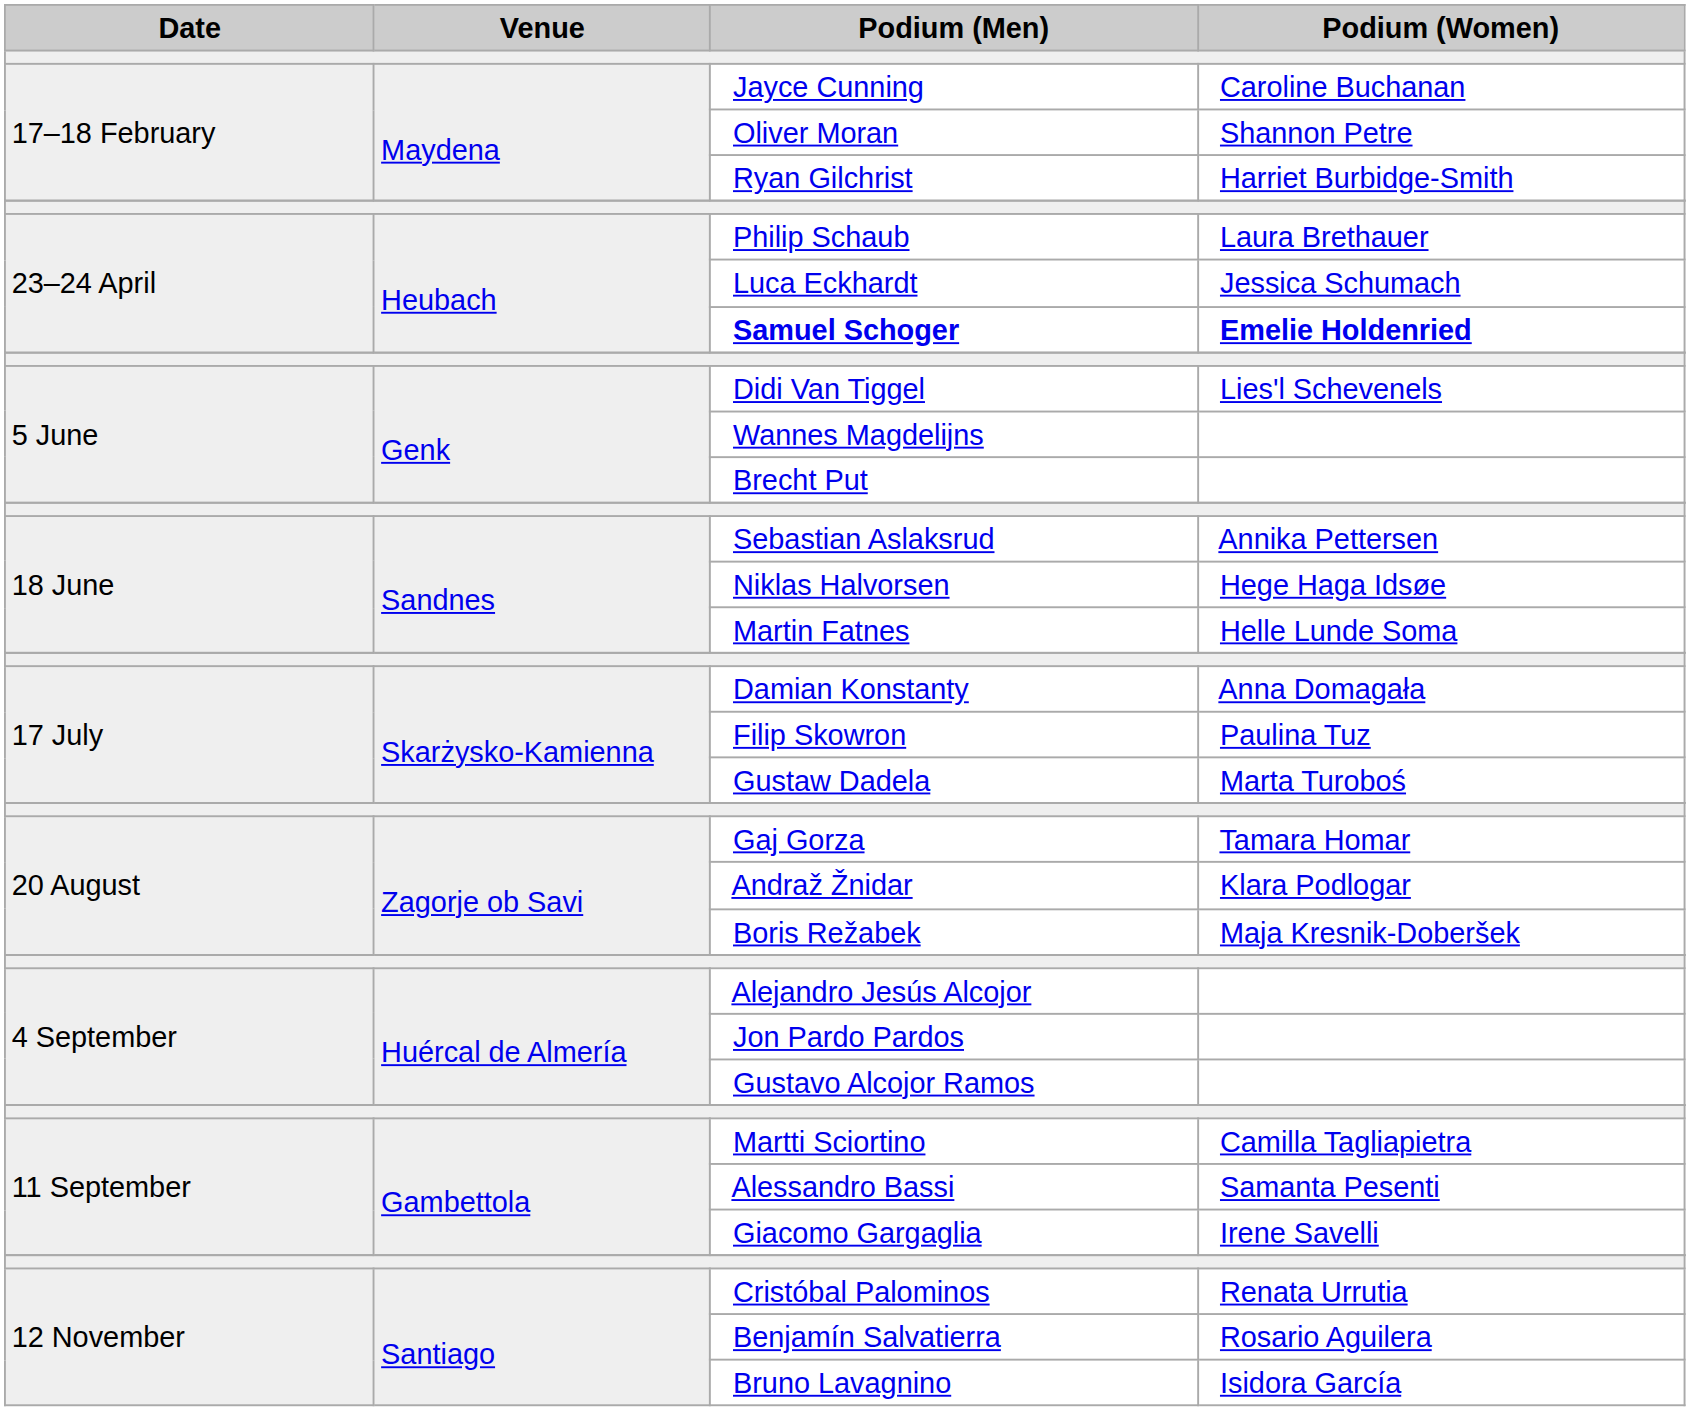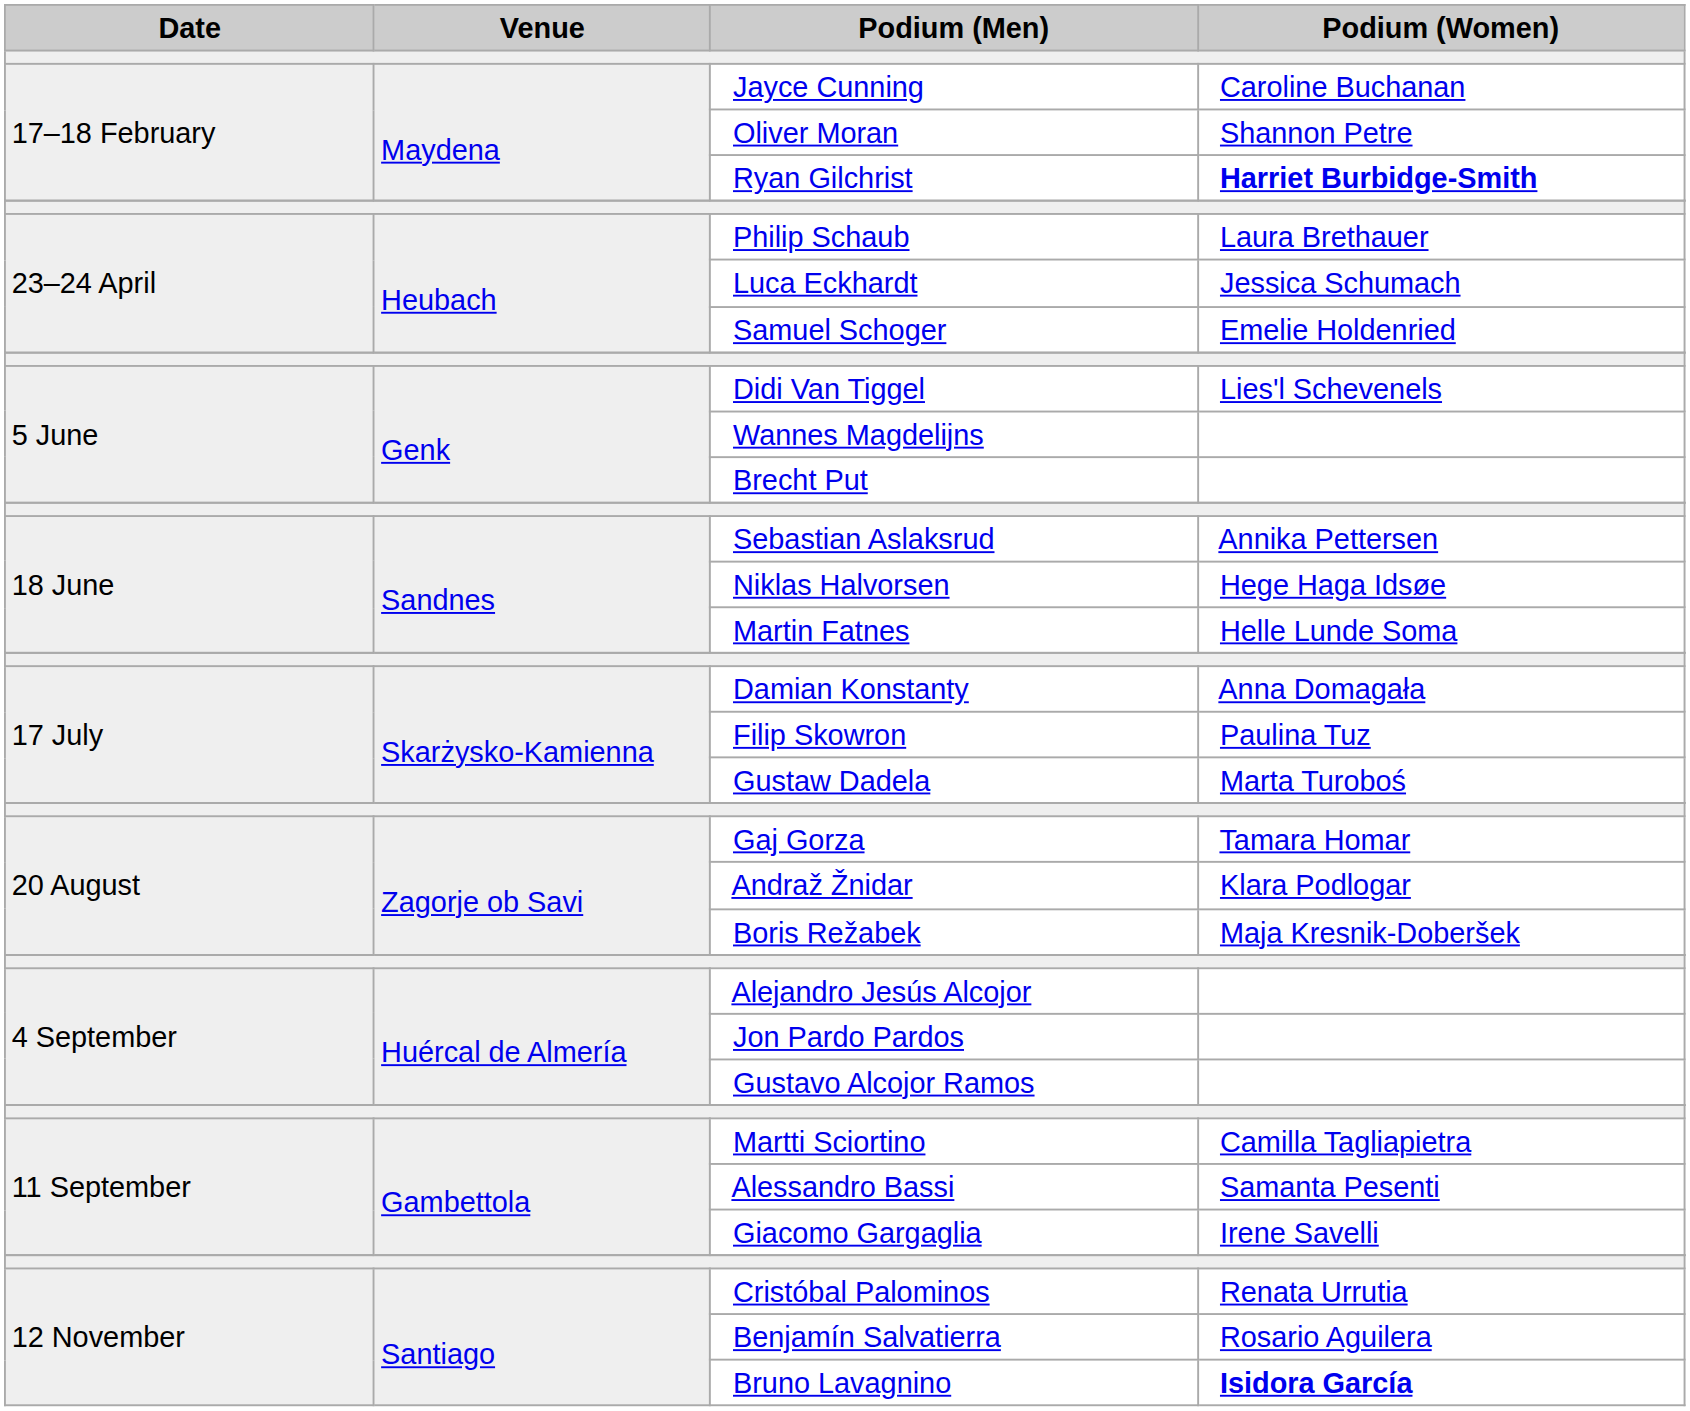(1359, 179) normal -> (1371, 179) bold
(838, 329) bold -> (832, 329) normal
(1338, 329) bold -> (1330, 329) normal
(1303, 1383) normal -> (1308, 1383) bold
